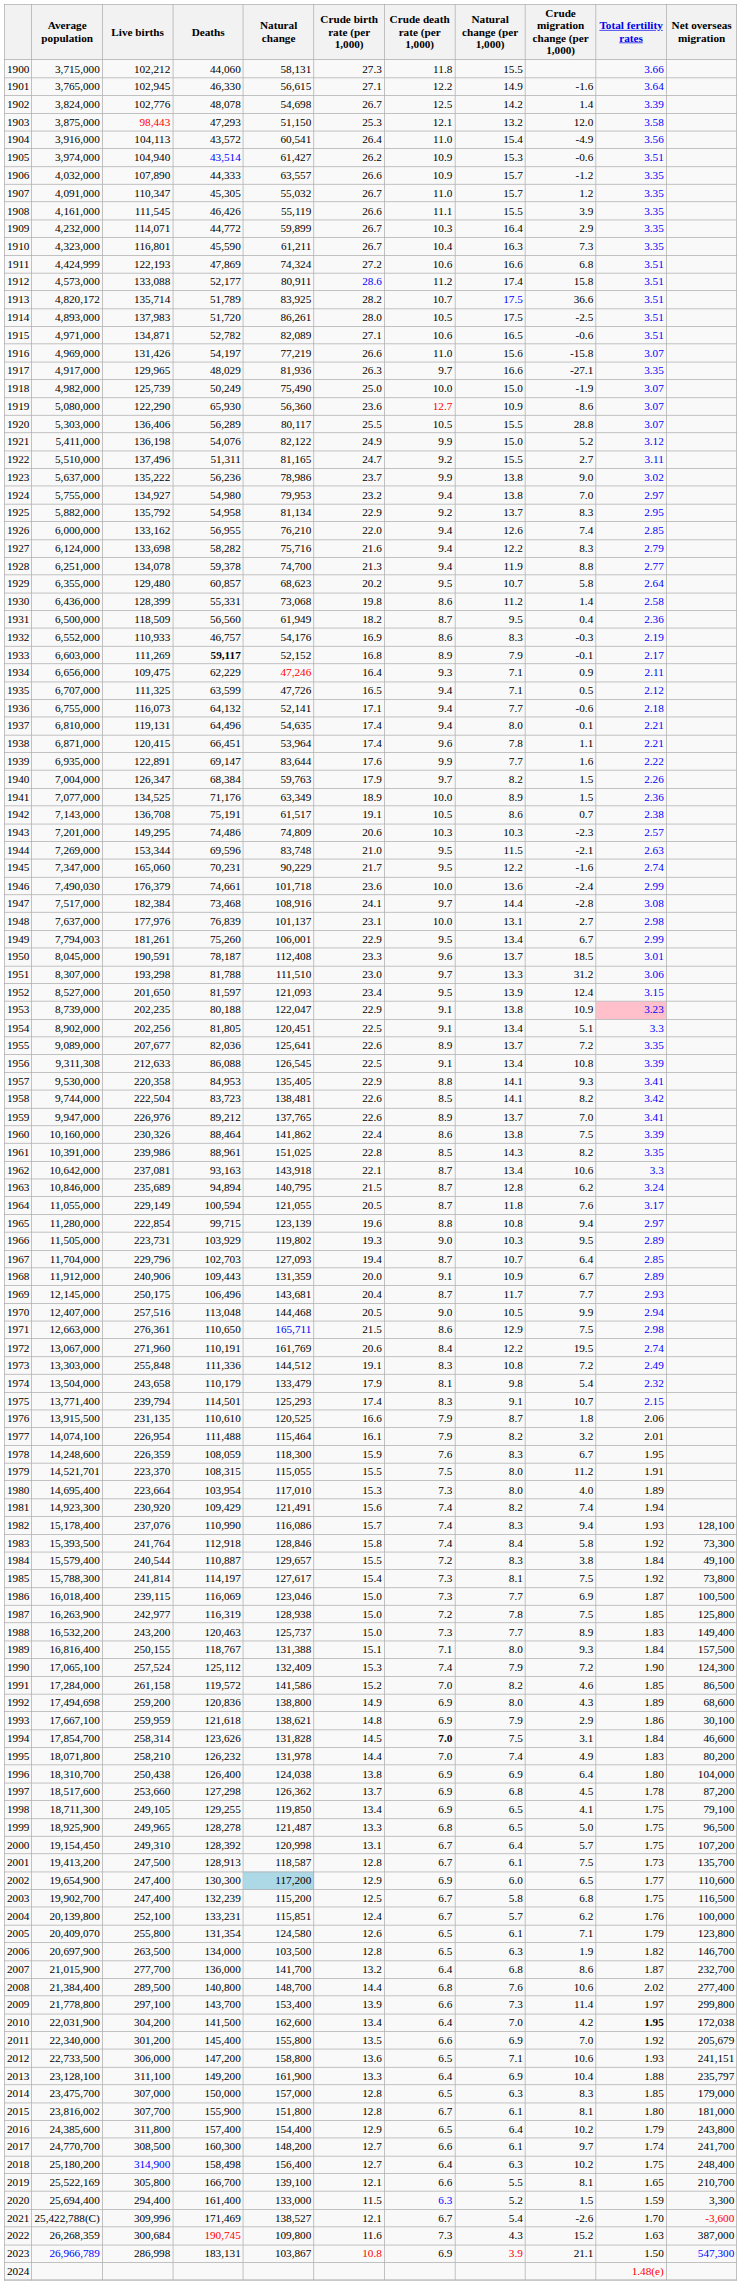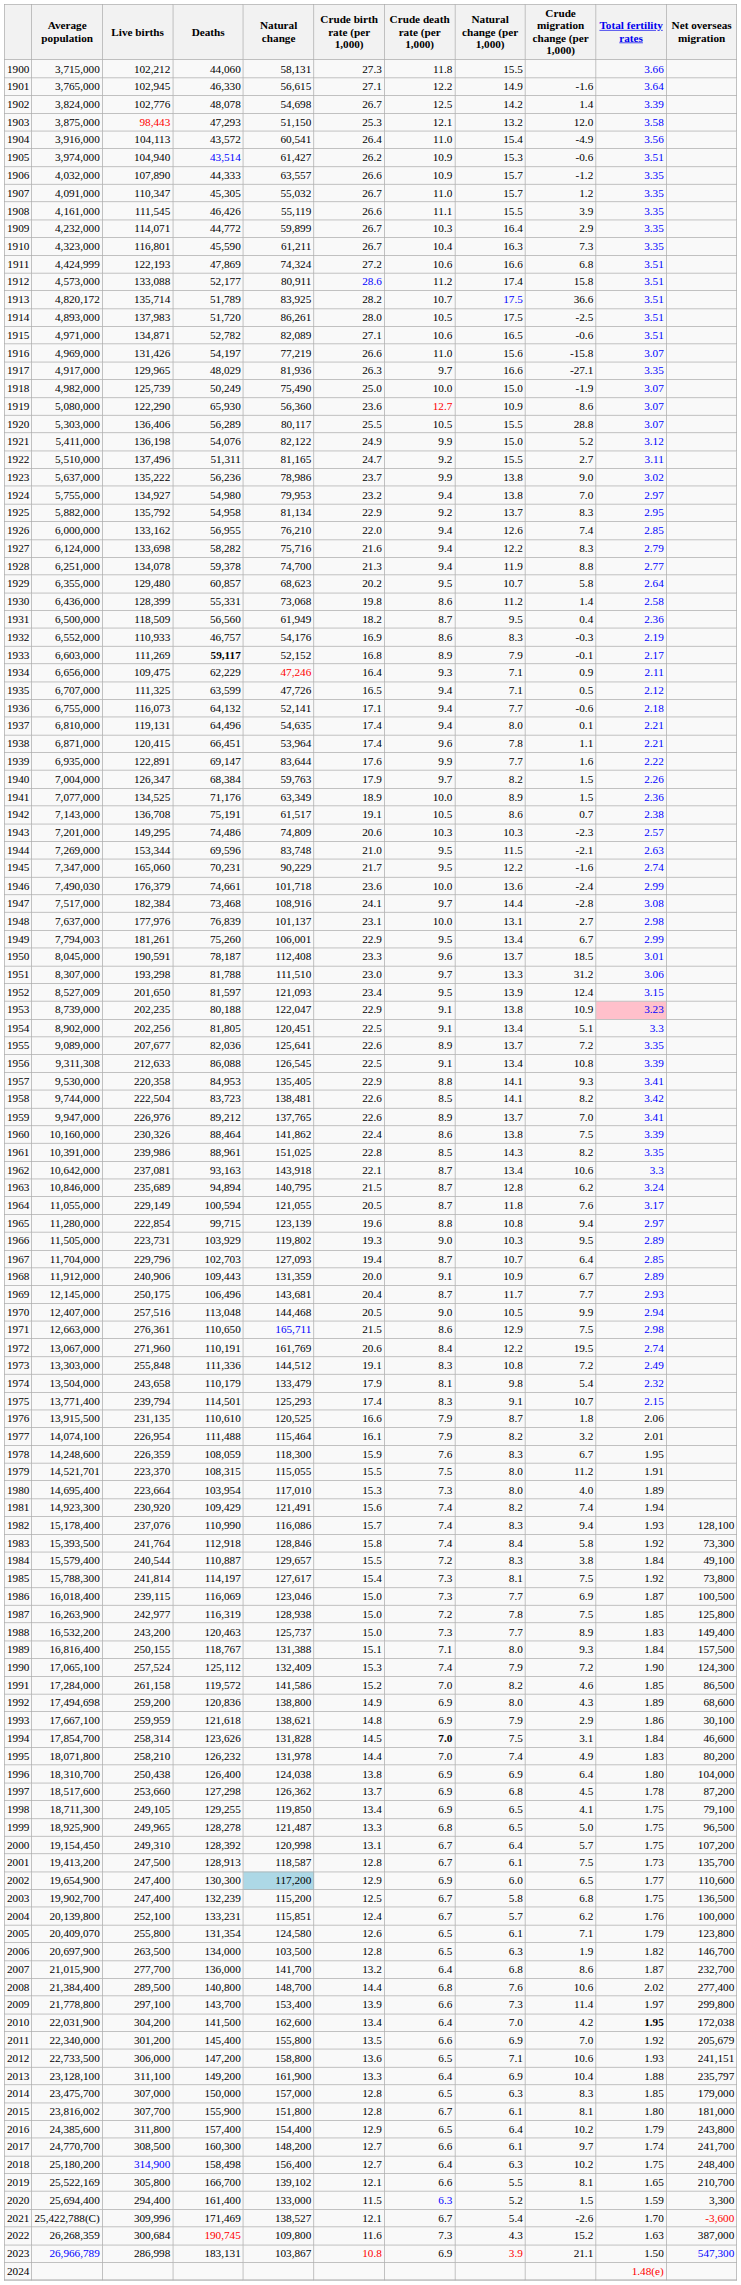(77, 992) 8,527,000 -> (77, 992) 8,527,009
(716, 1898) 116,500 -> (716, 1898) 136,500
(293, 2182) 139,100 -> (293, 2182) 139,102
